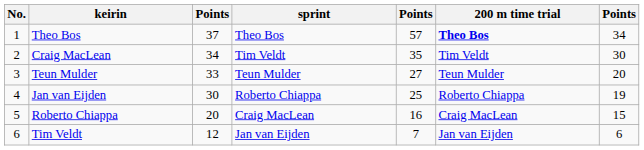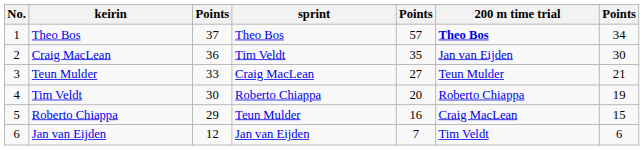(212, 54) 34 -> (212, 54) 36
(464, 54) Tim Veldt -> (476, 54) Jan van Eijden
(268, 74) Teun Mulder -> (275, 74) Craig MacLean
(619, 74) 20 -> (619, 74) 21
(69, 94) Jan van Eijden -> (57, 94) Tim Veldt
(416, 94) 25 -> (416, 94) 20
(212, 114) 20 -> (212, 114) 29
(275, 114) Craig MacLean -> (268, 114) Teun Mulder
(57, 134) Tim Veldt -> (69, 134) Jan van Eijden
(476, 134) Jan van Eijden -> (464, 134) Tim Veldt
